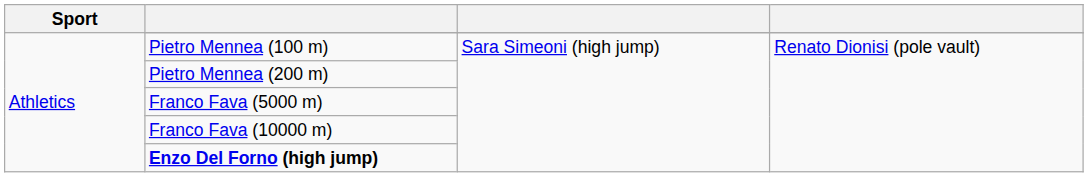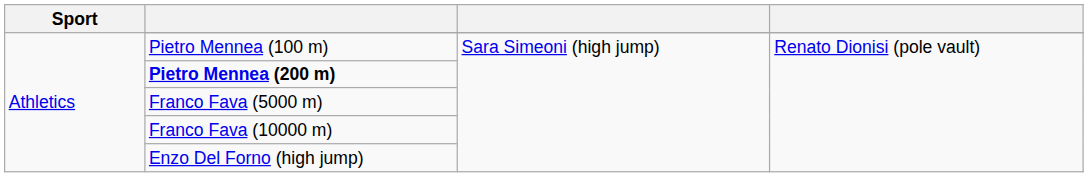(239, 74) normal -> (242, 74) bold
(263, 158) bold -> (256, 158) normal
